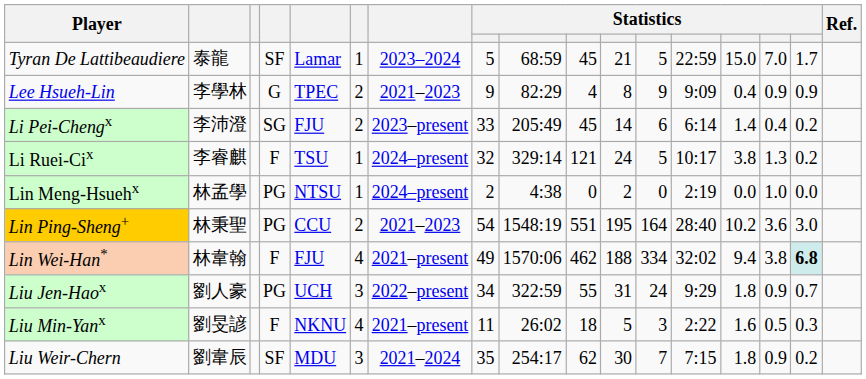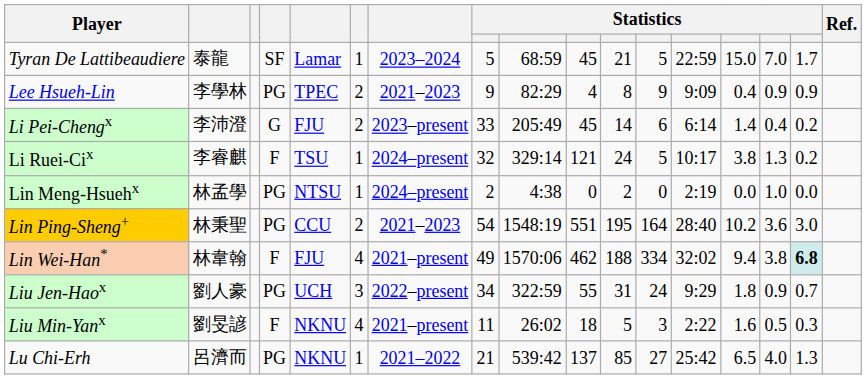(275, 92) G -> (275, 92) PG
(275, 125) SG -> (275, 125) G
- row: (65, 357)
+ row: (50, 357)
